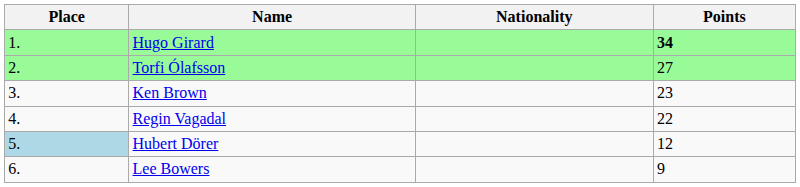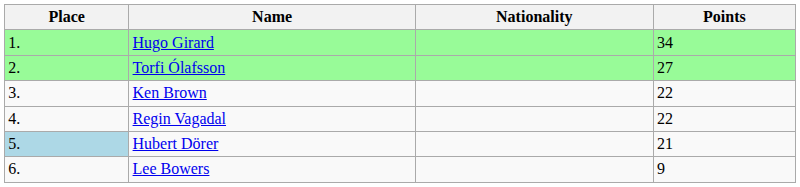(665, 42) bold -> (665, 42) normal
(665, 93) 23 -> (665, 93) 22
(665, 144) 12 -> (665, 144) 21
